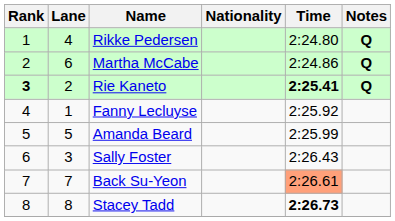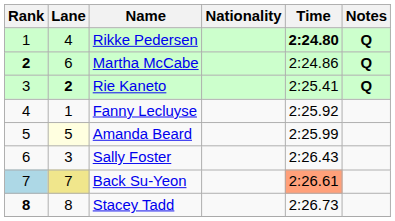(314, 39) normal -> (314, 39) bold
(26, 63) normal -> (26, 63) bold
(26, 87) bold -> (26, 87) normal
(69, 87) normal -> (69, 87) bold
(314, 87) bold -> (314, 87) normal
(69, 134) no background -> (69, 134) lightyellow background
(26, 181) no background -> (26, 181) lightblue background
(69, 181) no background -> (69, 181) khaki background
(26, 205) normal -> (26, 205) bold
(314, 205) bold -> (314, 205) normal
